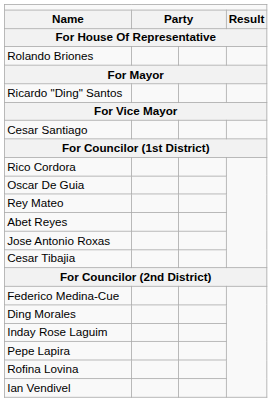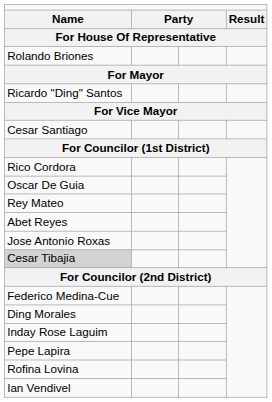(41, 259) no background -> (41, 259) lightgrey background
